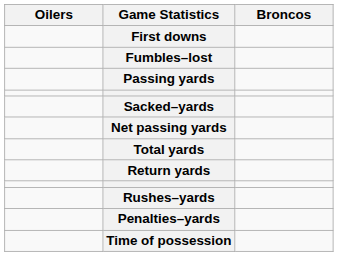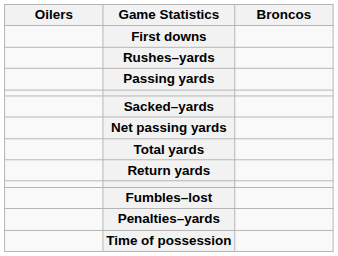rows swapped: (54, 198) <-> (54, 58)
